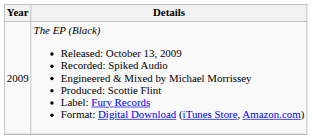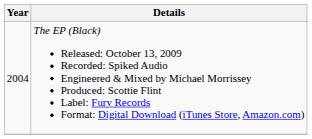(18, 77) 2009 -> (18, 77) 2004
